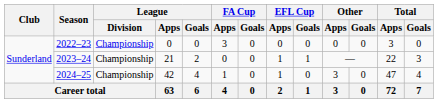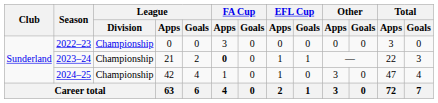(225, 59) normal -> (225, 59) bold
